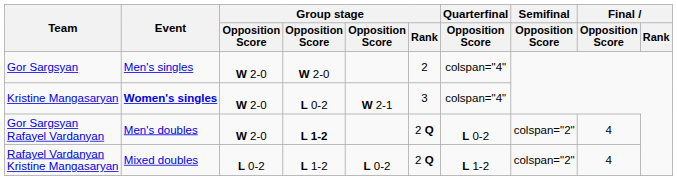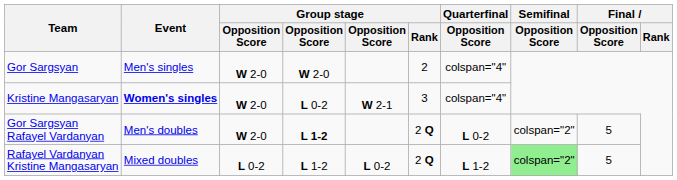(609, 130) 4 -> (609, 130) 5
(544, 161) no background -> (544, 161) lightgreen background
(609, 161) 4 -> (609, 161) 5
